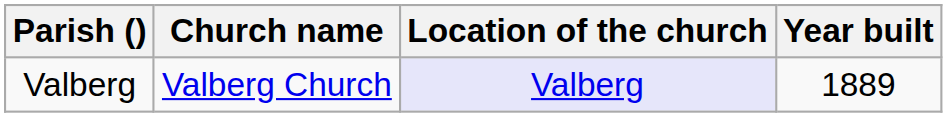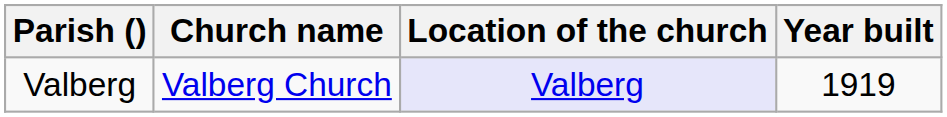(858, 84) 1889 -> (858, 84) 1919
